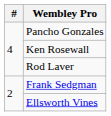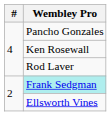(61, 84) no background -> (61, 84) paleturquoise background
